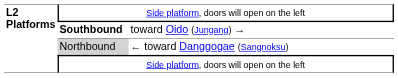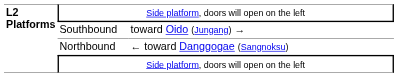(91, 30) bold -> (88, 30) normal
(87, 47) lightgrey background -> (87, 47) no background
